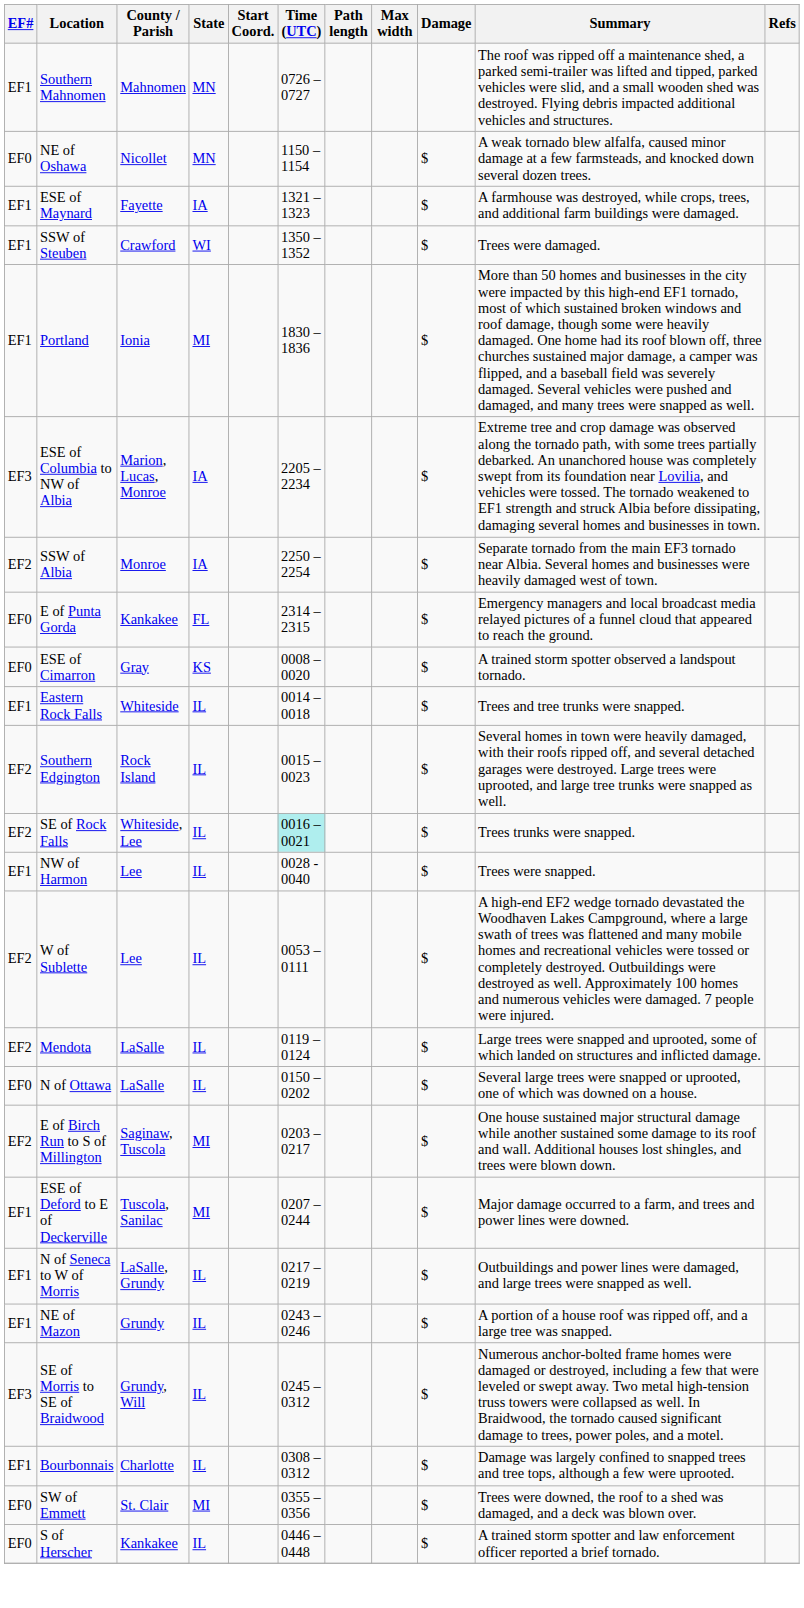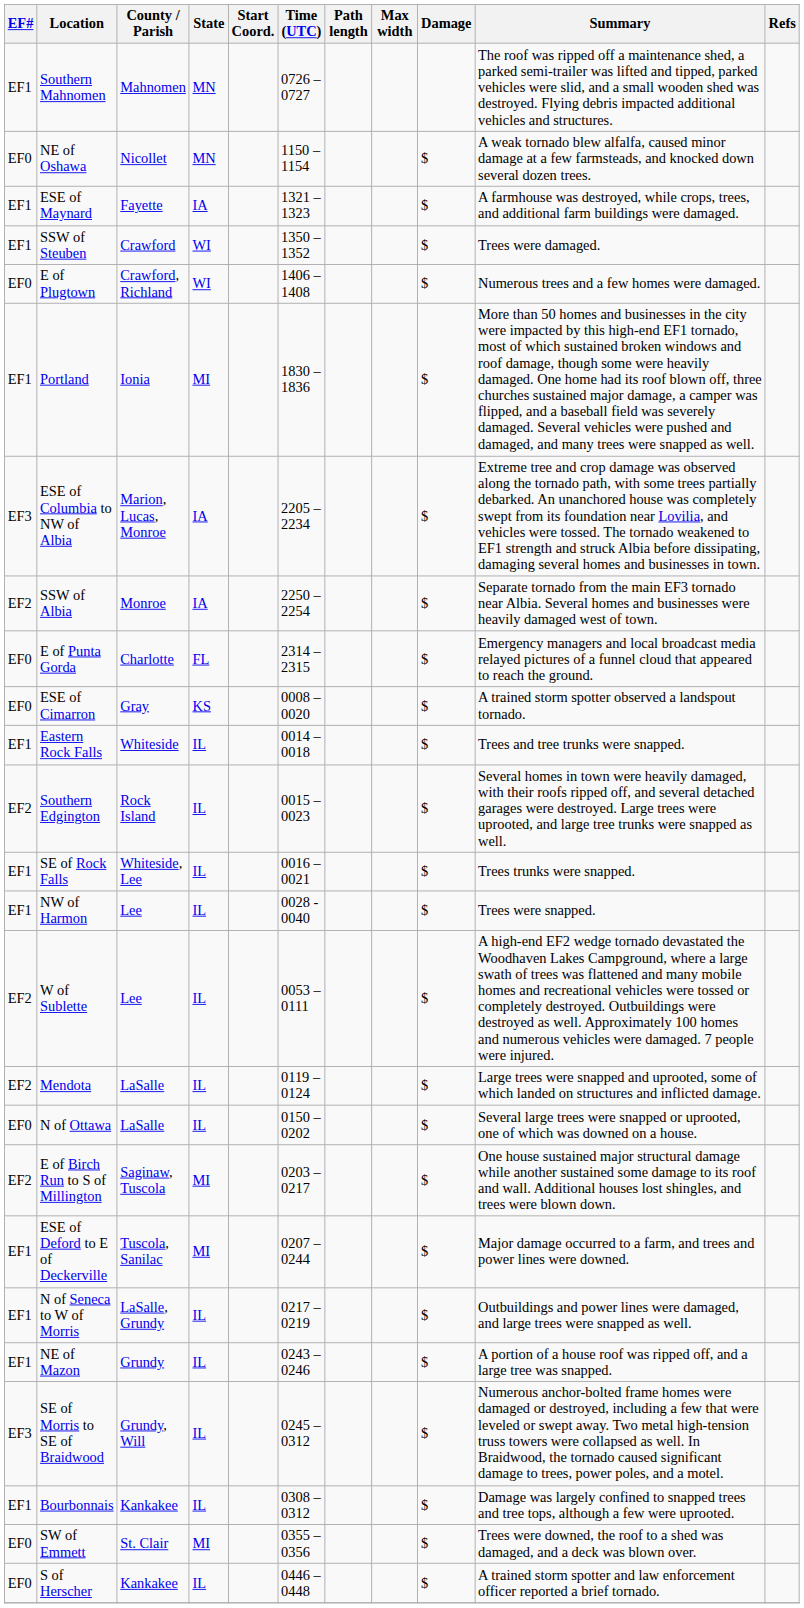+ row: (68, 284)
(149, 619) Kankakee -> (147, 658) Charlotte
(20, 832) EF2 -> (20, 871) EF1
(301, 832) paleturquoise background -> (301, 871) no background
(147, 1466) Charlotte -> (149, 1505) Kankakee
